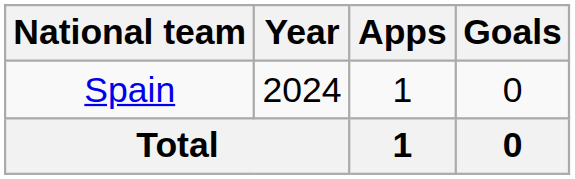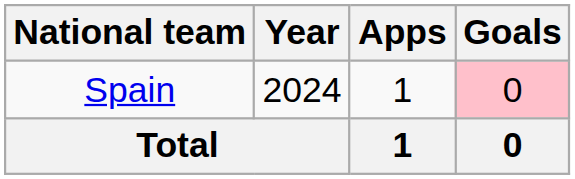(513, 88) no background -> (513, 88) pink background
